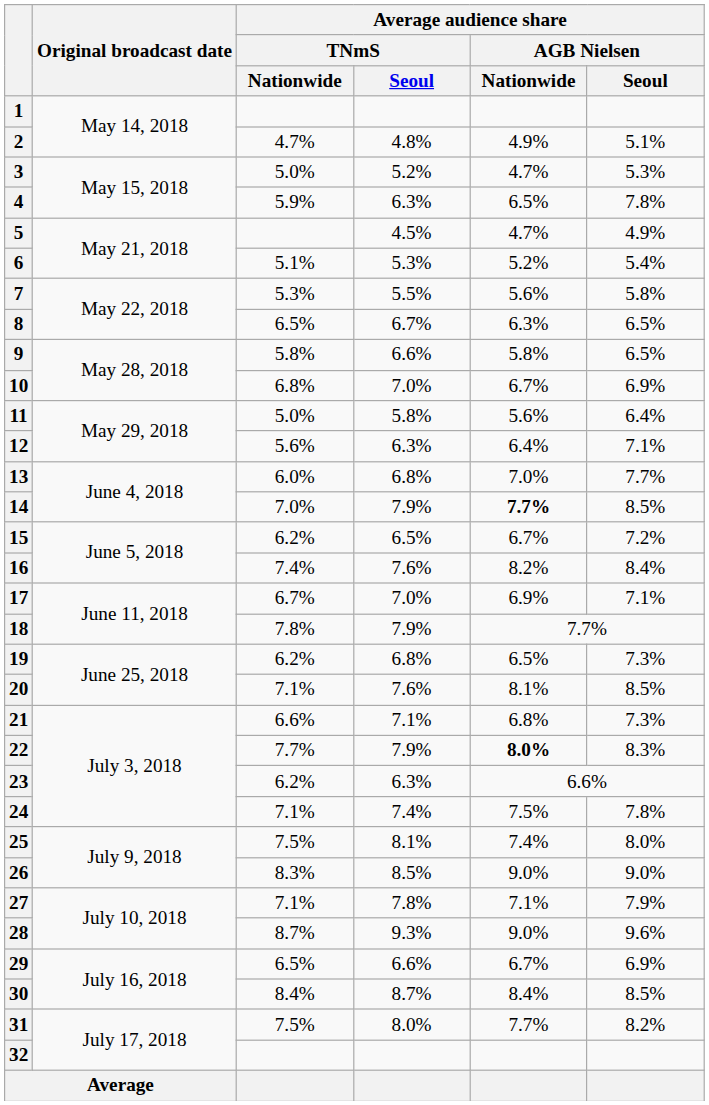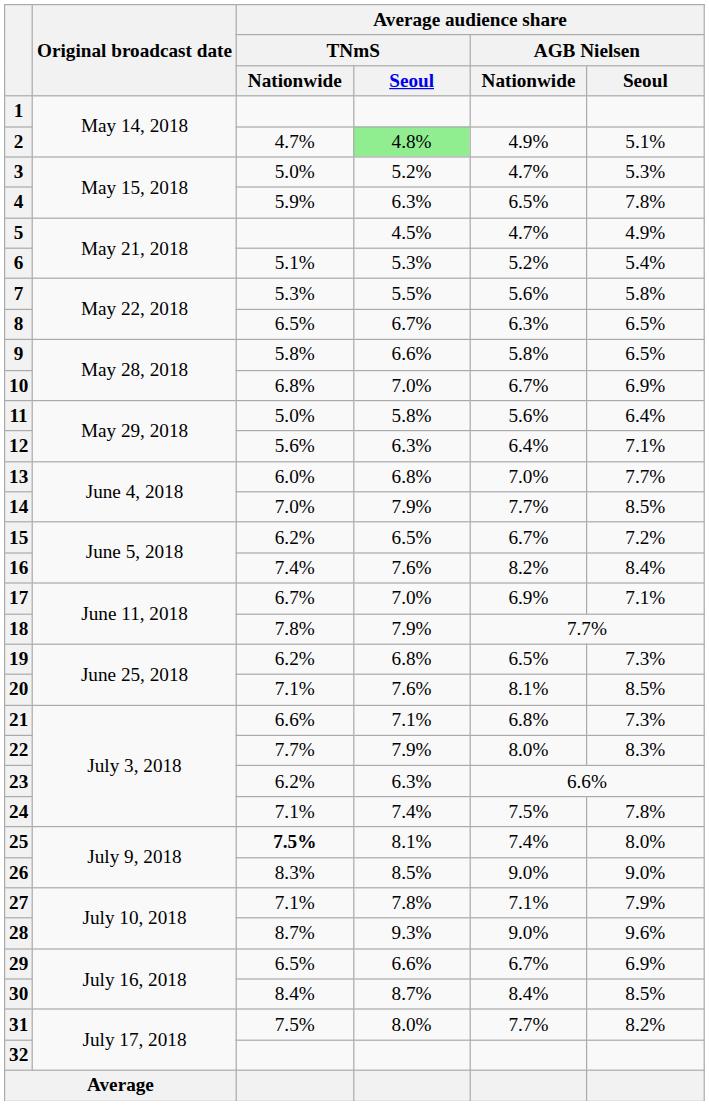(412, 141) no background -> (412, 141) lightgreen background
(528, 506) bold -> (528, 506) normal
(528, 750) bold -> (528, 750) normal
(295, 841) normal -> (295, 841) bold
